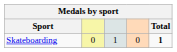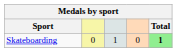(161, 41) no background -> (161, 41) lightgreen background
